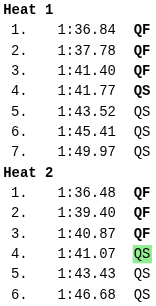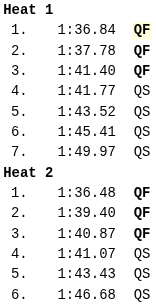(142, 31) no background -> (142, 31) lightyellow background
(142, 92) bold -> (142, 92) normal
(142, 254) lightgreen background -> (142, 254) no background
